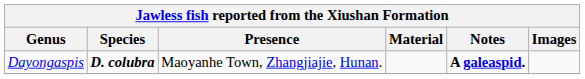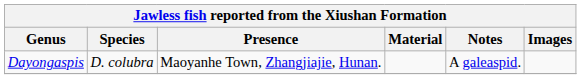(123, 62) bold -> (122, 62) normal
(488, 62) bold -> (485, 62) normal
